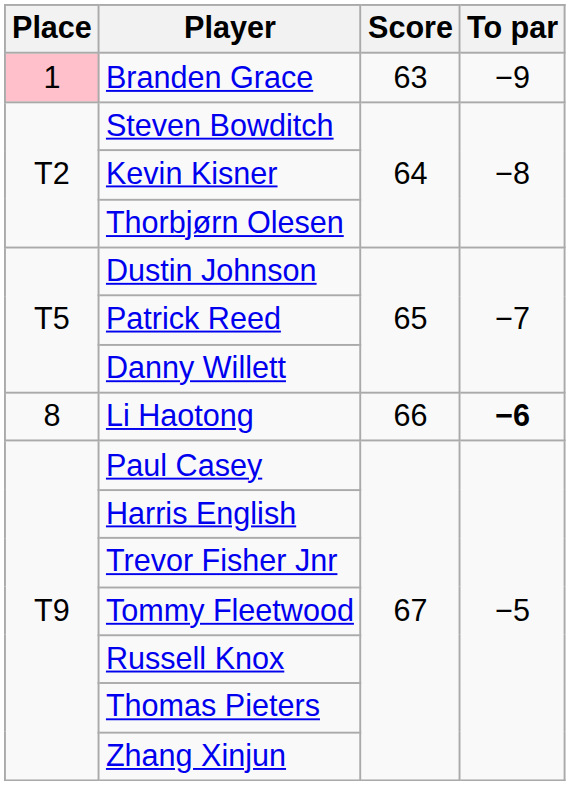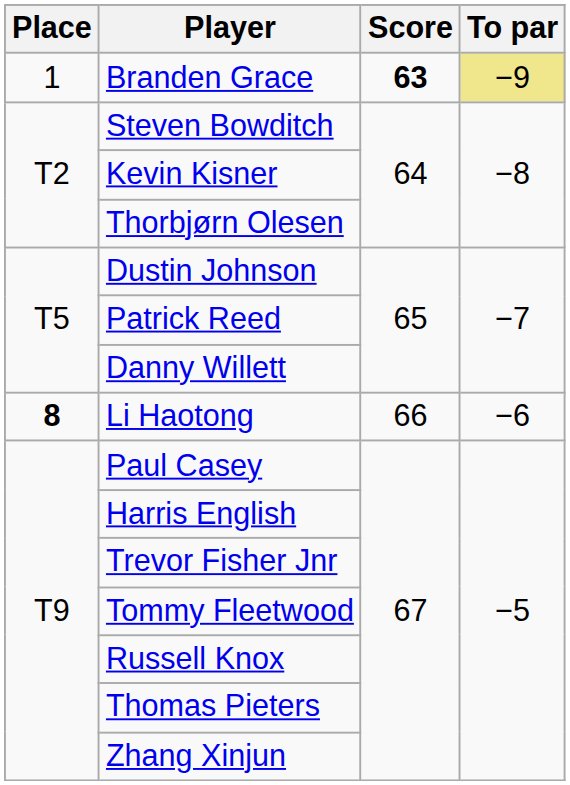(52, 77) pink background -> (52, 77) no background
(410, 77) normal -> (410, 77) bold
(513, 77) no background -> (513, 77) khaki background
(52, 416) normal -> (52, 416) bold
(513, 416) bold -> (513, 416) normal
